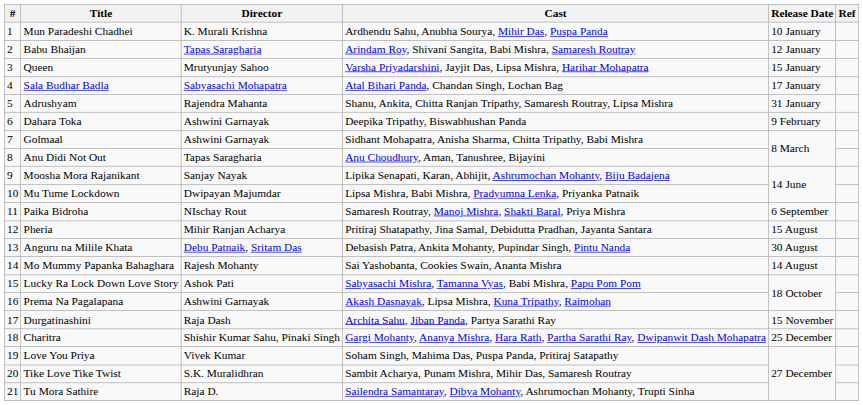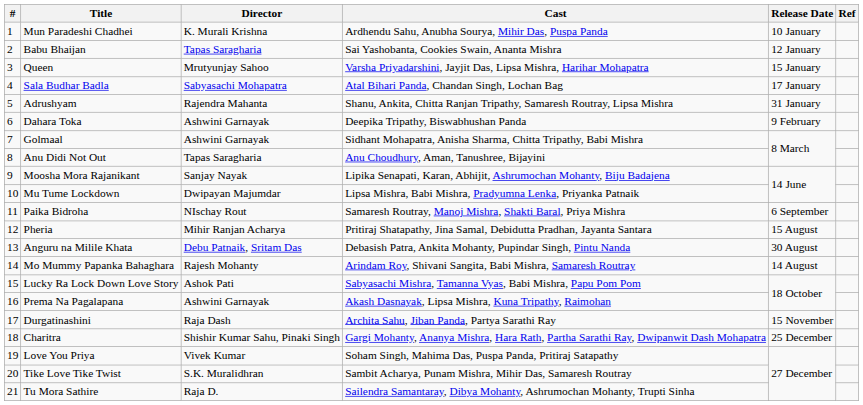(490, 49) Arindam Roy, Shivani Sangita, Babi Mishra, Samaresh Routray -> (453, 49) Sai Yashobanta, Cookies Swain, Ananta Mishra
(453, 265) Sai Yashobanta, Cookies Swain, Ananta Mishra -> (490, 265) Arindam Roy, Shivani Sangita, Babi Mishra, Samaresh Routray
